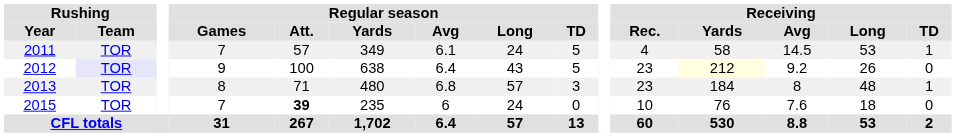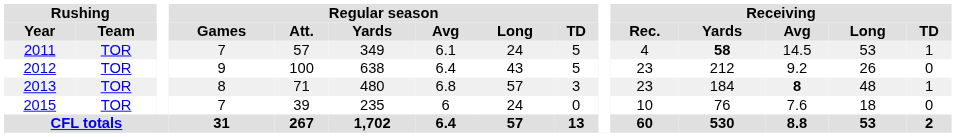(722, 50) normal -> (722, 50) bold
(116, 68) lavender background -> (116, 68) no background
(722, 68) lightyellow background -> (722, 68) no background
(797, 86) normal -> (797, 86) bold
(302, 105) bold -> (302, 105) normal
